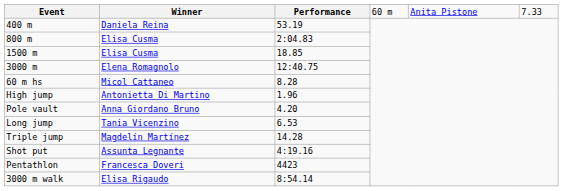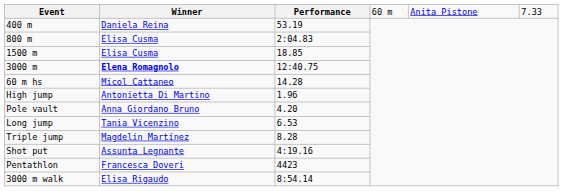(140, 67) normal -> (140, 67) bold
(287, 81) 8.28 -> (290, 81) 14.28
(290, 137) 14.28 -> (287, 137) 8.28
